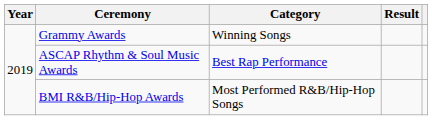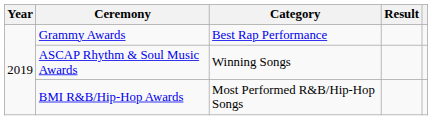(251, 34) Winning Songs -> (270, 34) Best Rap Performance
(270, 62) Best Rap Performance -> (251, 62) Winning Songs
